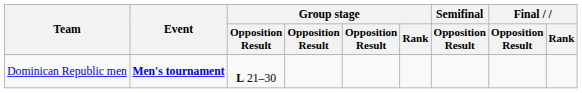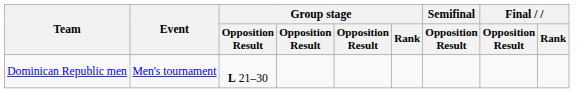(179, 71) bold -> (174, 71) normal
